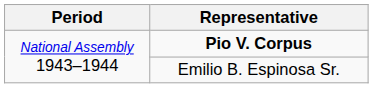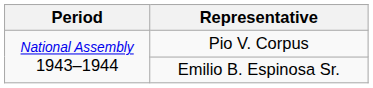(259, 43) bold -> (259, 43) normal
